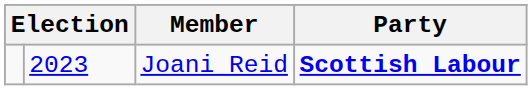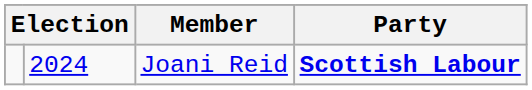(59, 65) 2023 -> (59, 65) 2024
